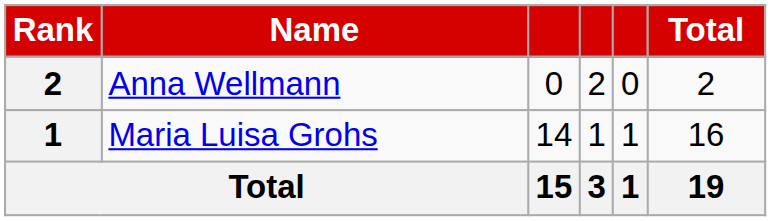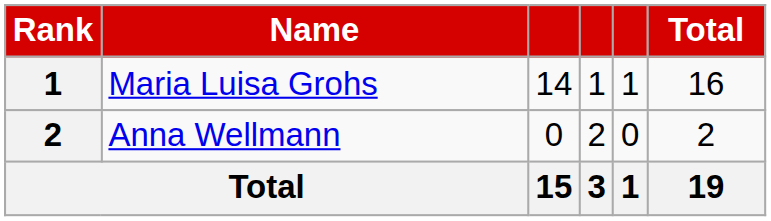rows swapped: (243, 135) <-> (224, 82)
